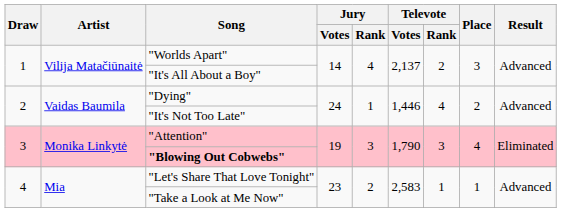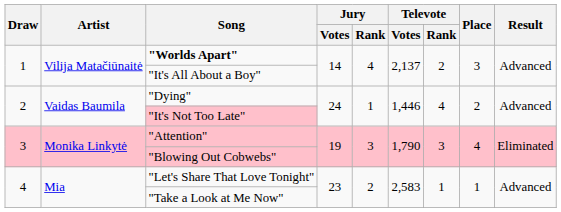(188, 55) normal -> (193, 55) bold
(197, 116) no background -> (197, 116) pink background
(217, 156) bold -> (212, 156) normal
